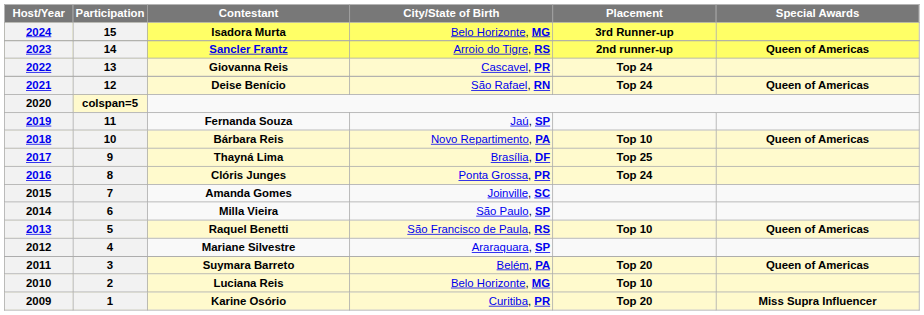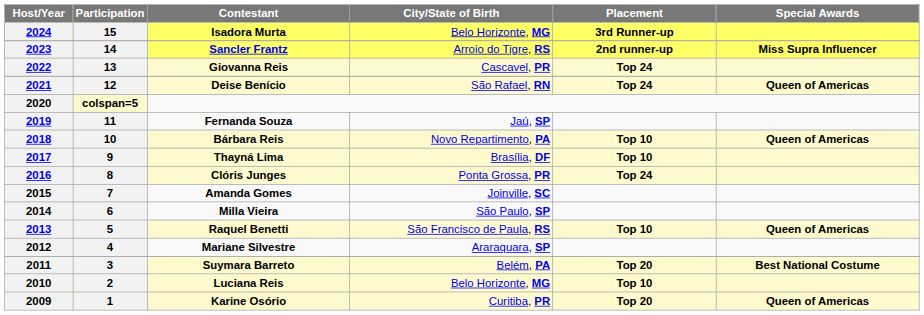(818, 50) Queen of Americas -> (818, 50) Miss Supra Influencer
(634, 158) Top 25 -> (634, 158) Top 10
(818, 265) Queen of Americas -> (818, 265) Best National Costume
(818, 301) Miss Supra Influencer -> (818, 301) Queen of Americas
